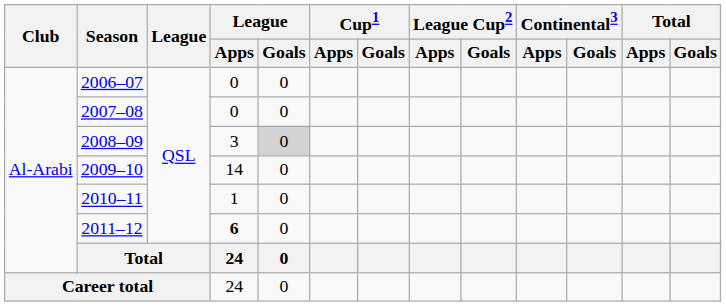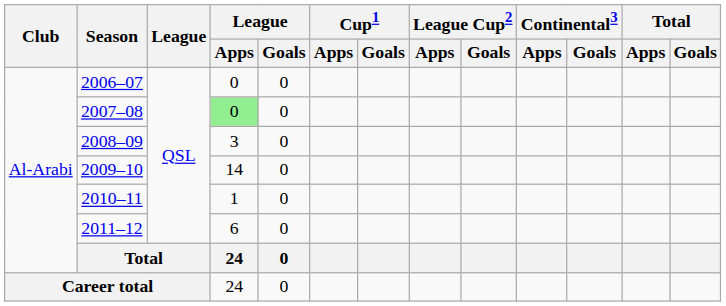(234, 111) no background -> (234, 111) lightgreen background
(284, 141) lightgrey background -> (284, 141) no background
(234, 228) bold -> (234, 228) normal
